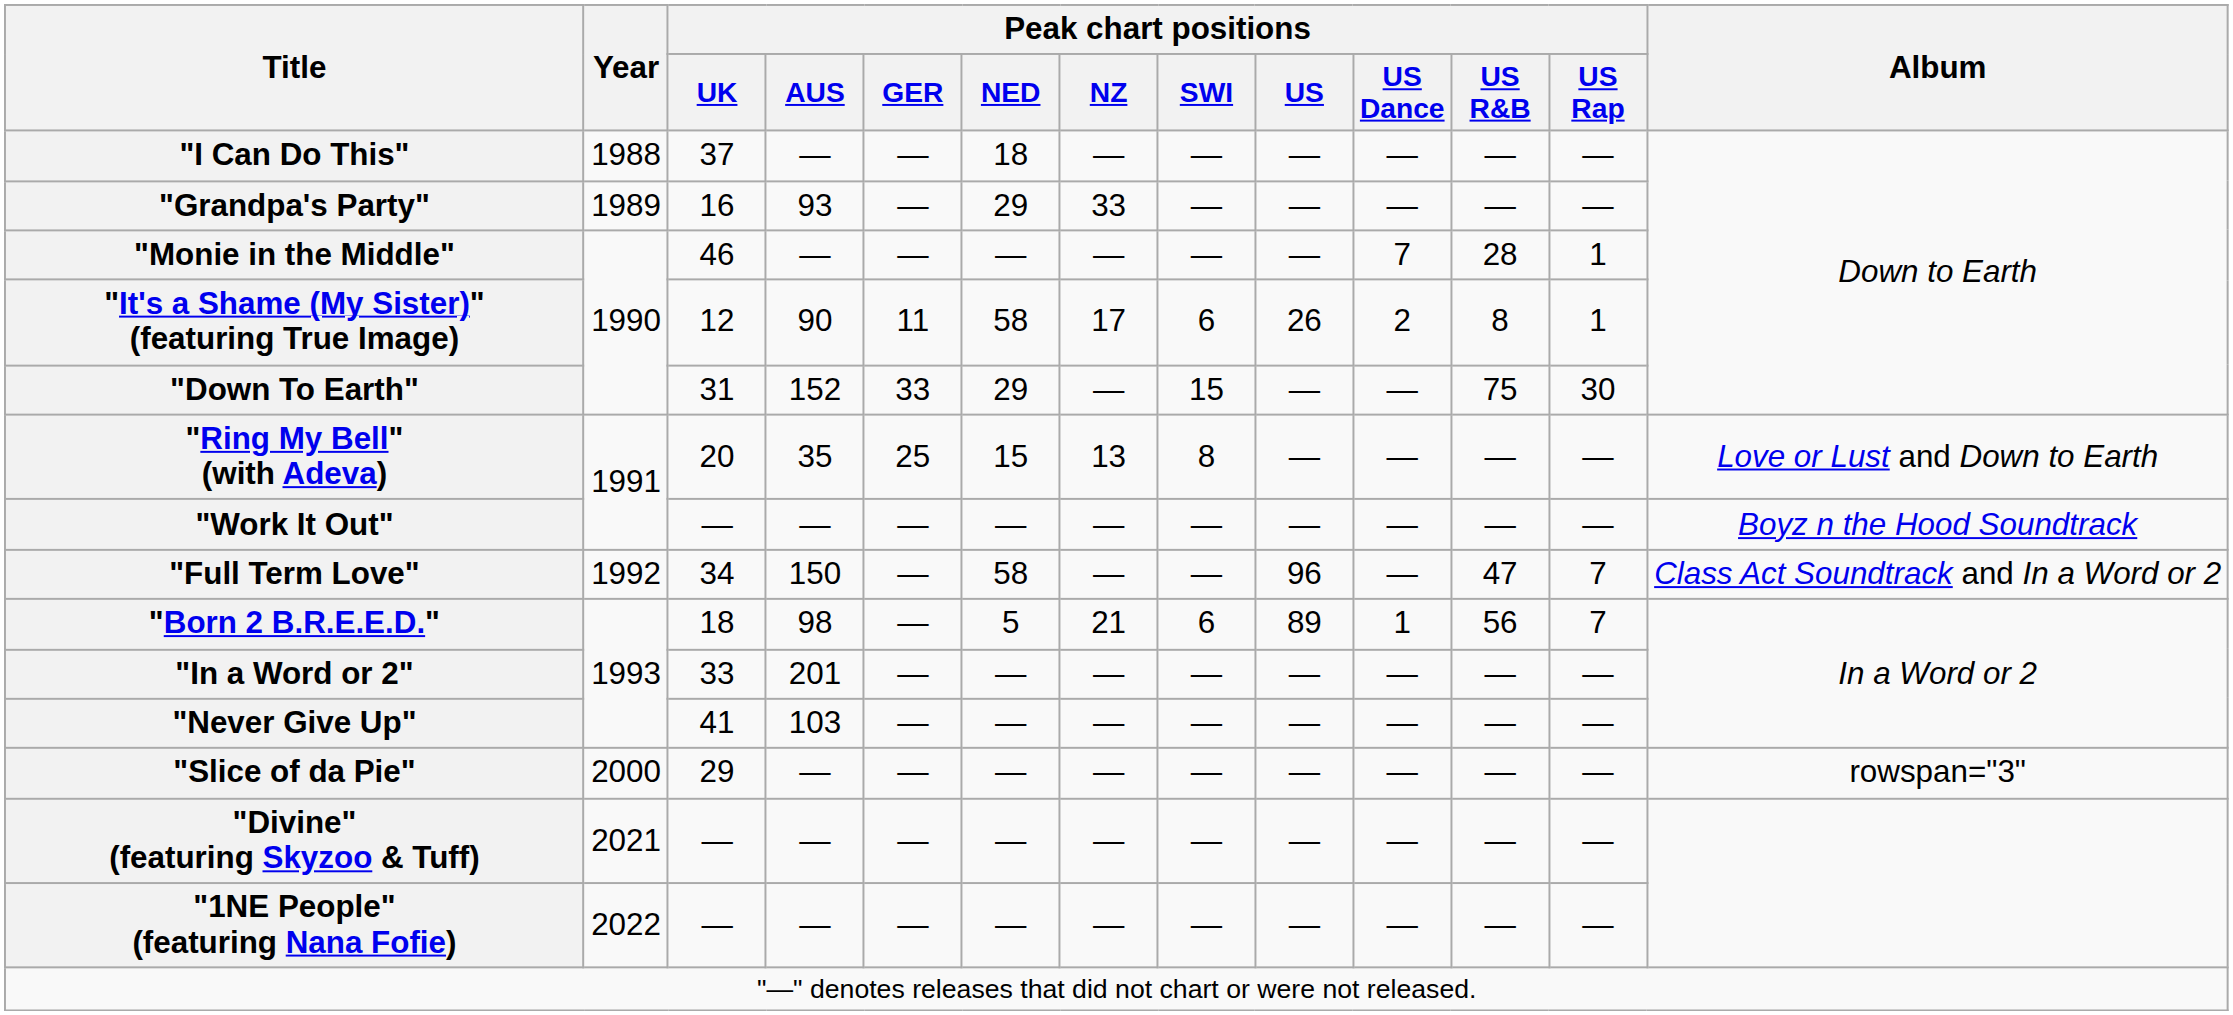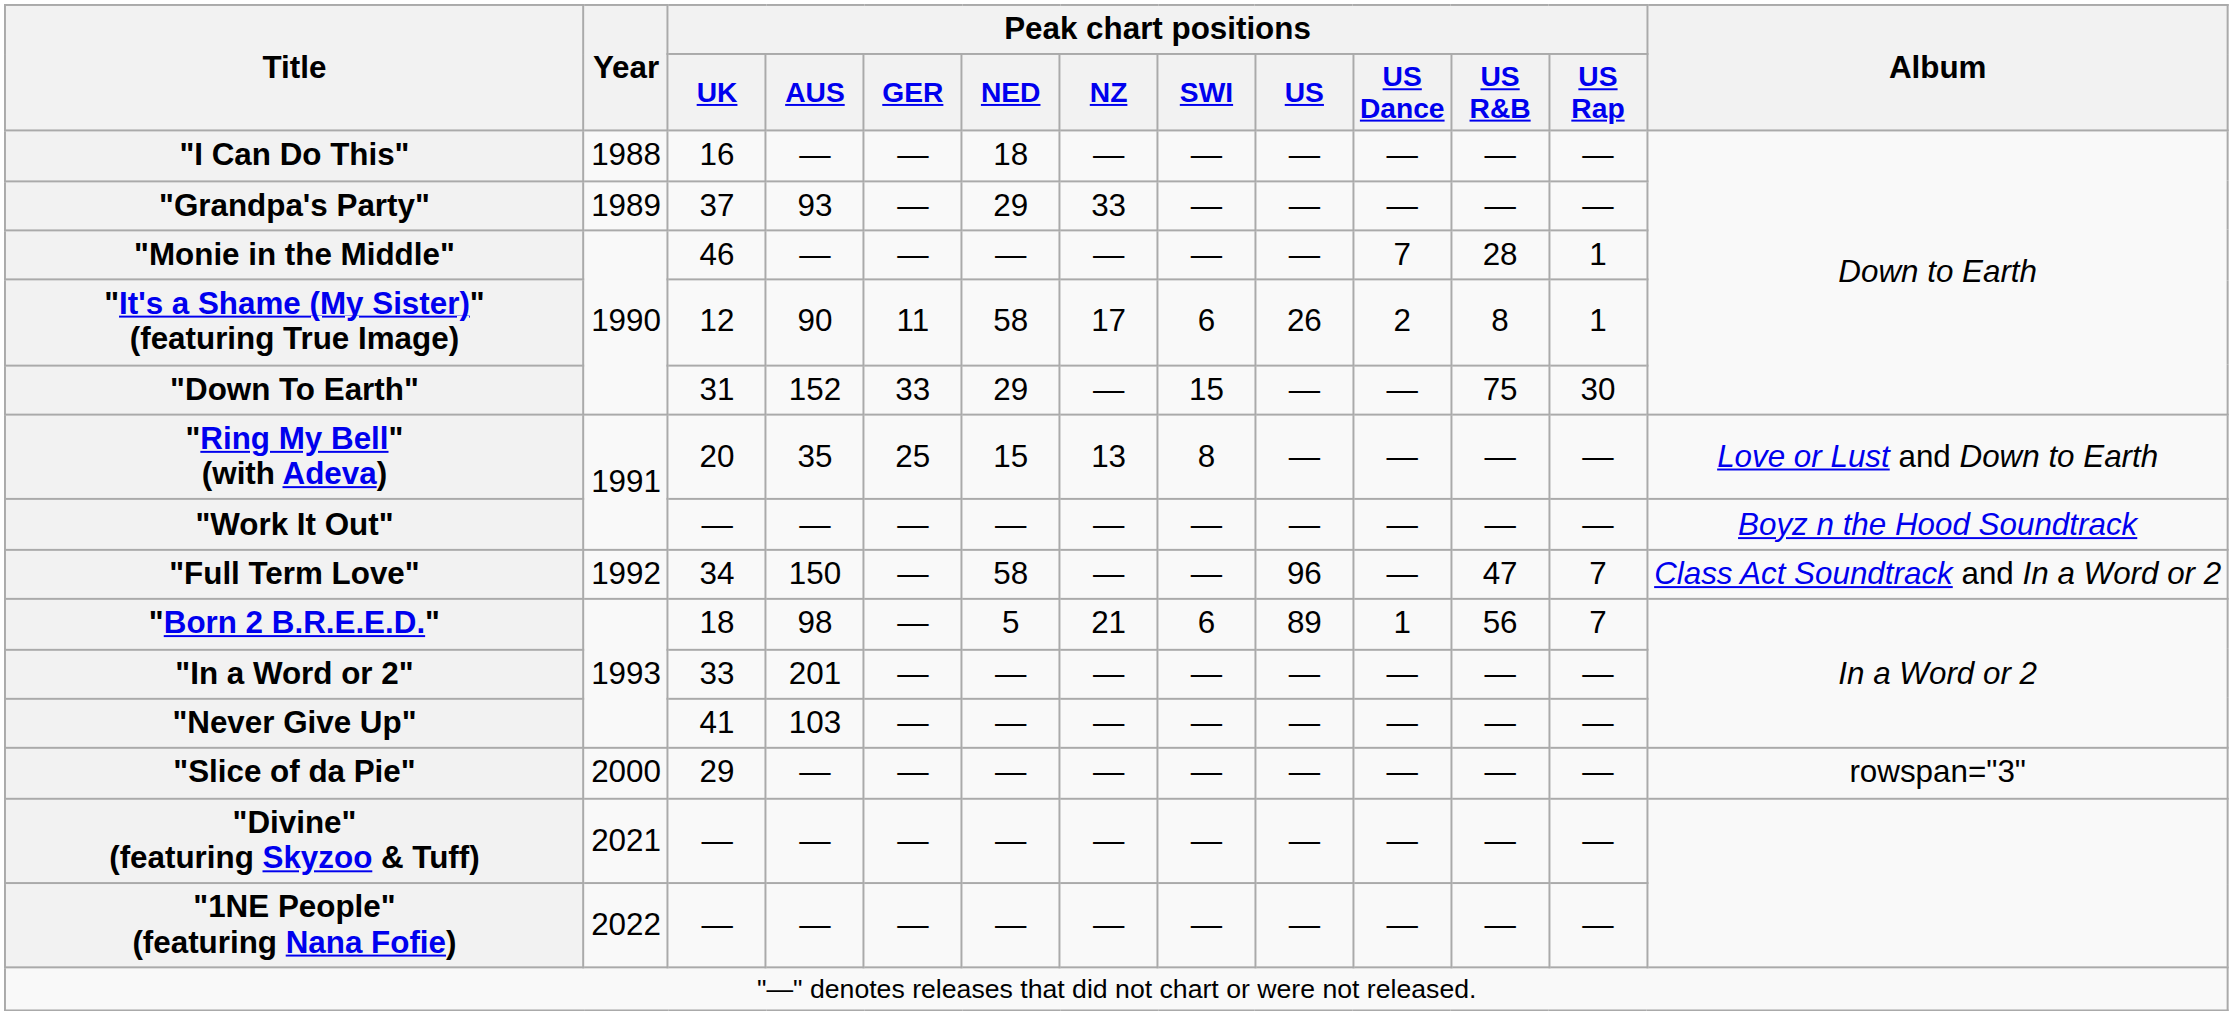(717, 155) 37 -> (717, 155) 16
(717, 204) 16 -> (717, 204) 37
